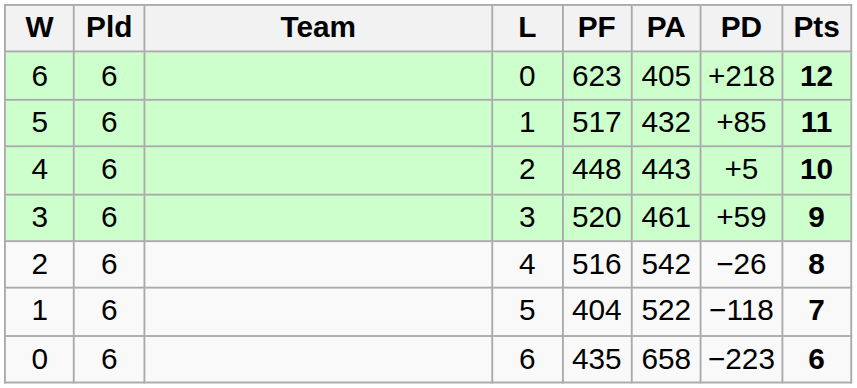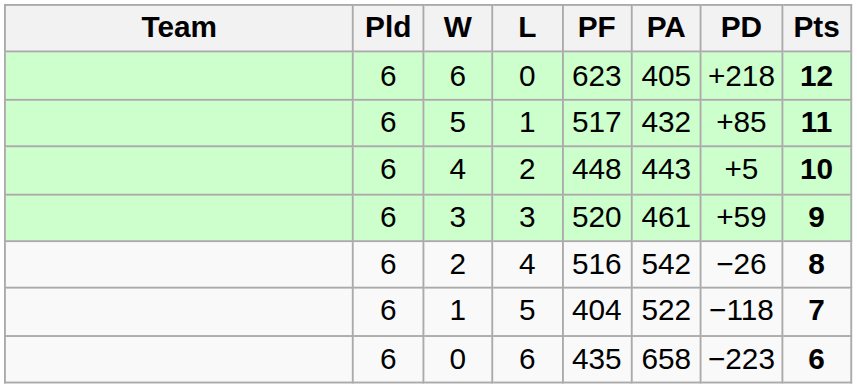columns swapped: (318, 28) <-> (40, 28)
